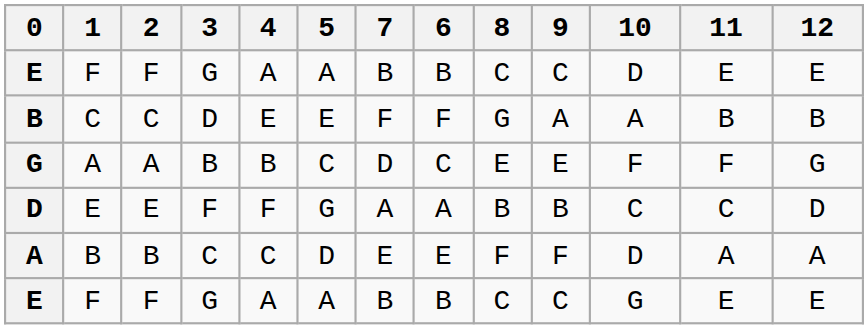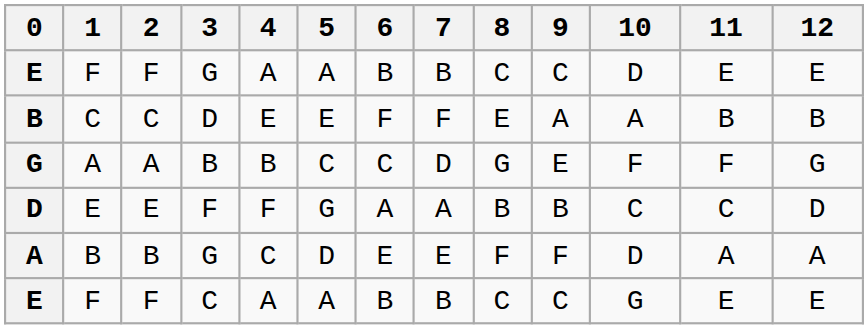columns swapped: (443, 28) <-> (385, 28)
(502, 119) G -> (502, 119) E
(502, 165) E -> (502, 165) G
(210, 256) C -> (210, 256) G
(210, 301) G -> (210, 301) C
